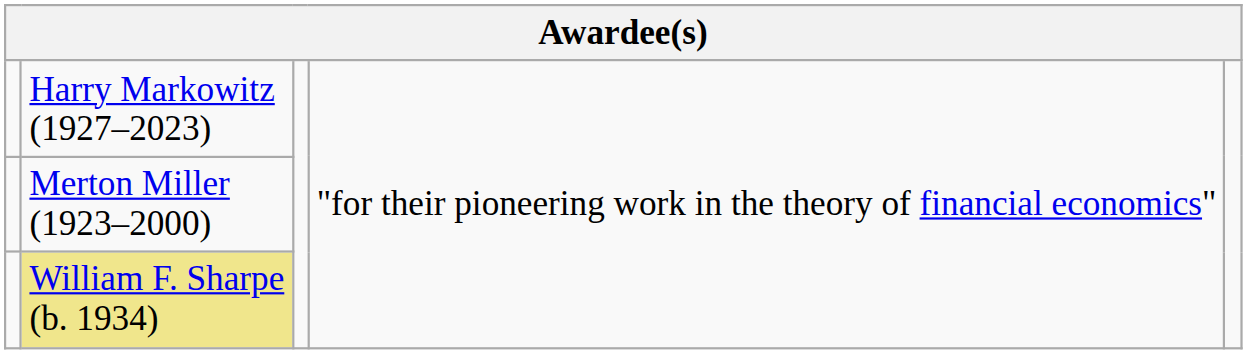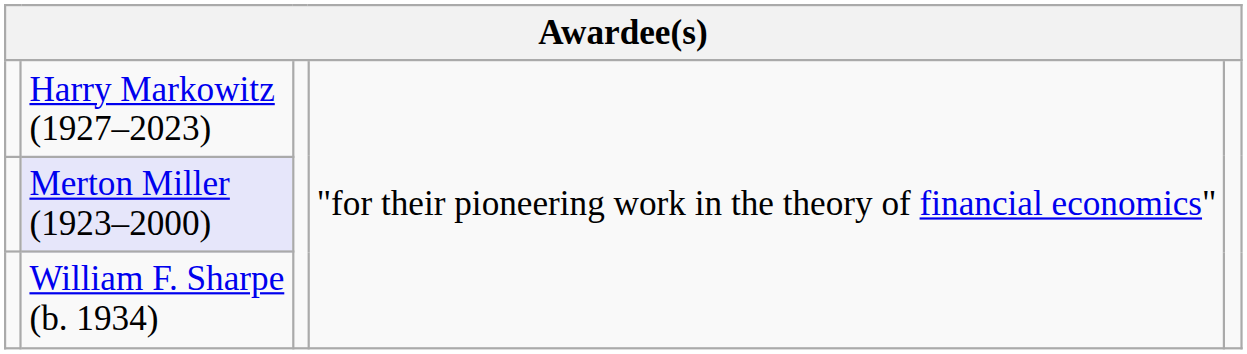(130, 203) no background -> (130, 203) lavender background
(157, 298) khaki background -> (157, 298) no background
